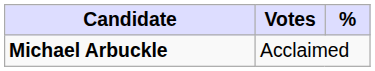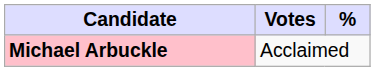(88, 50) no background -> (88, 50) pink background
